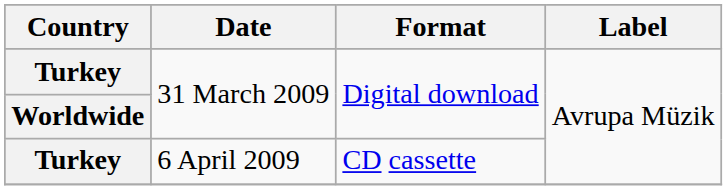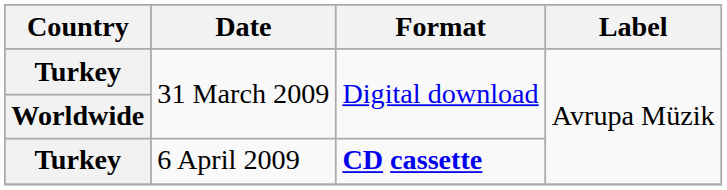(409, 160) normal -> (412, 160) bold
